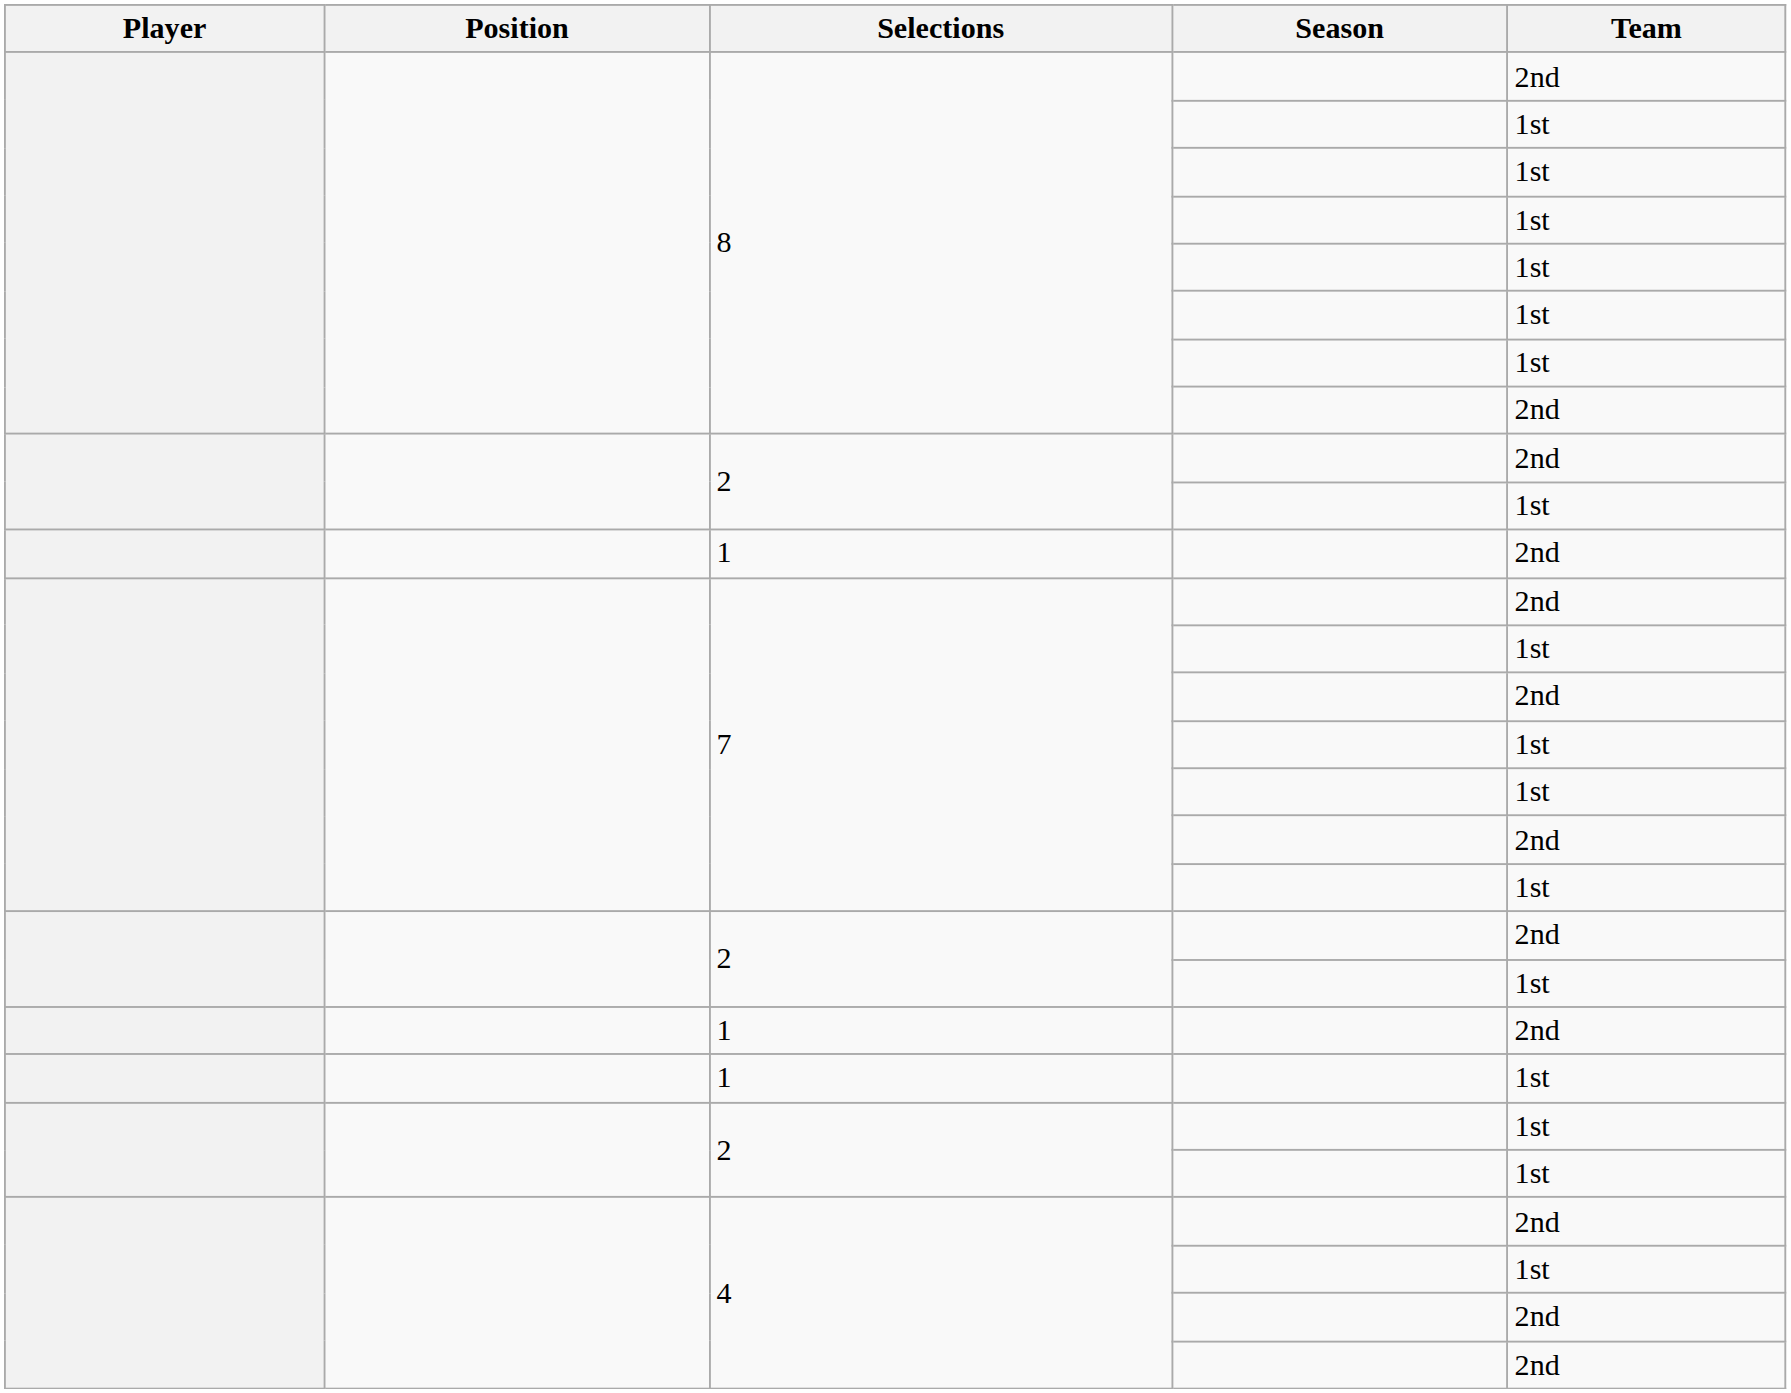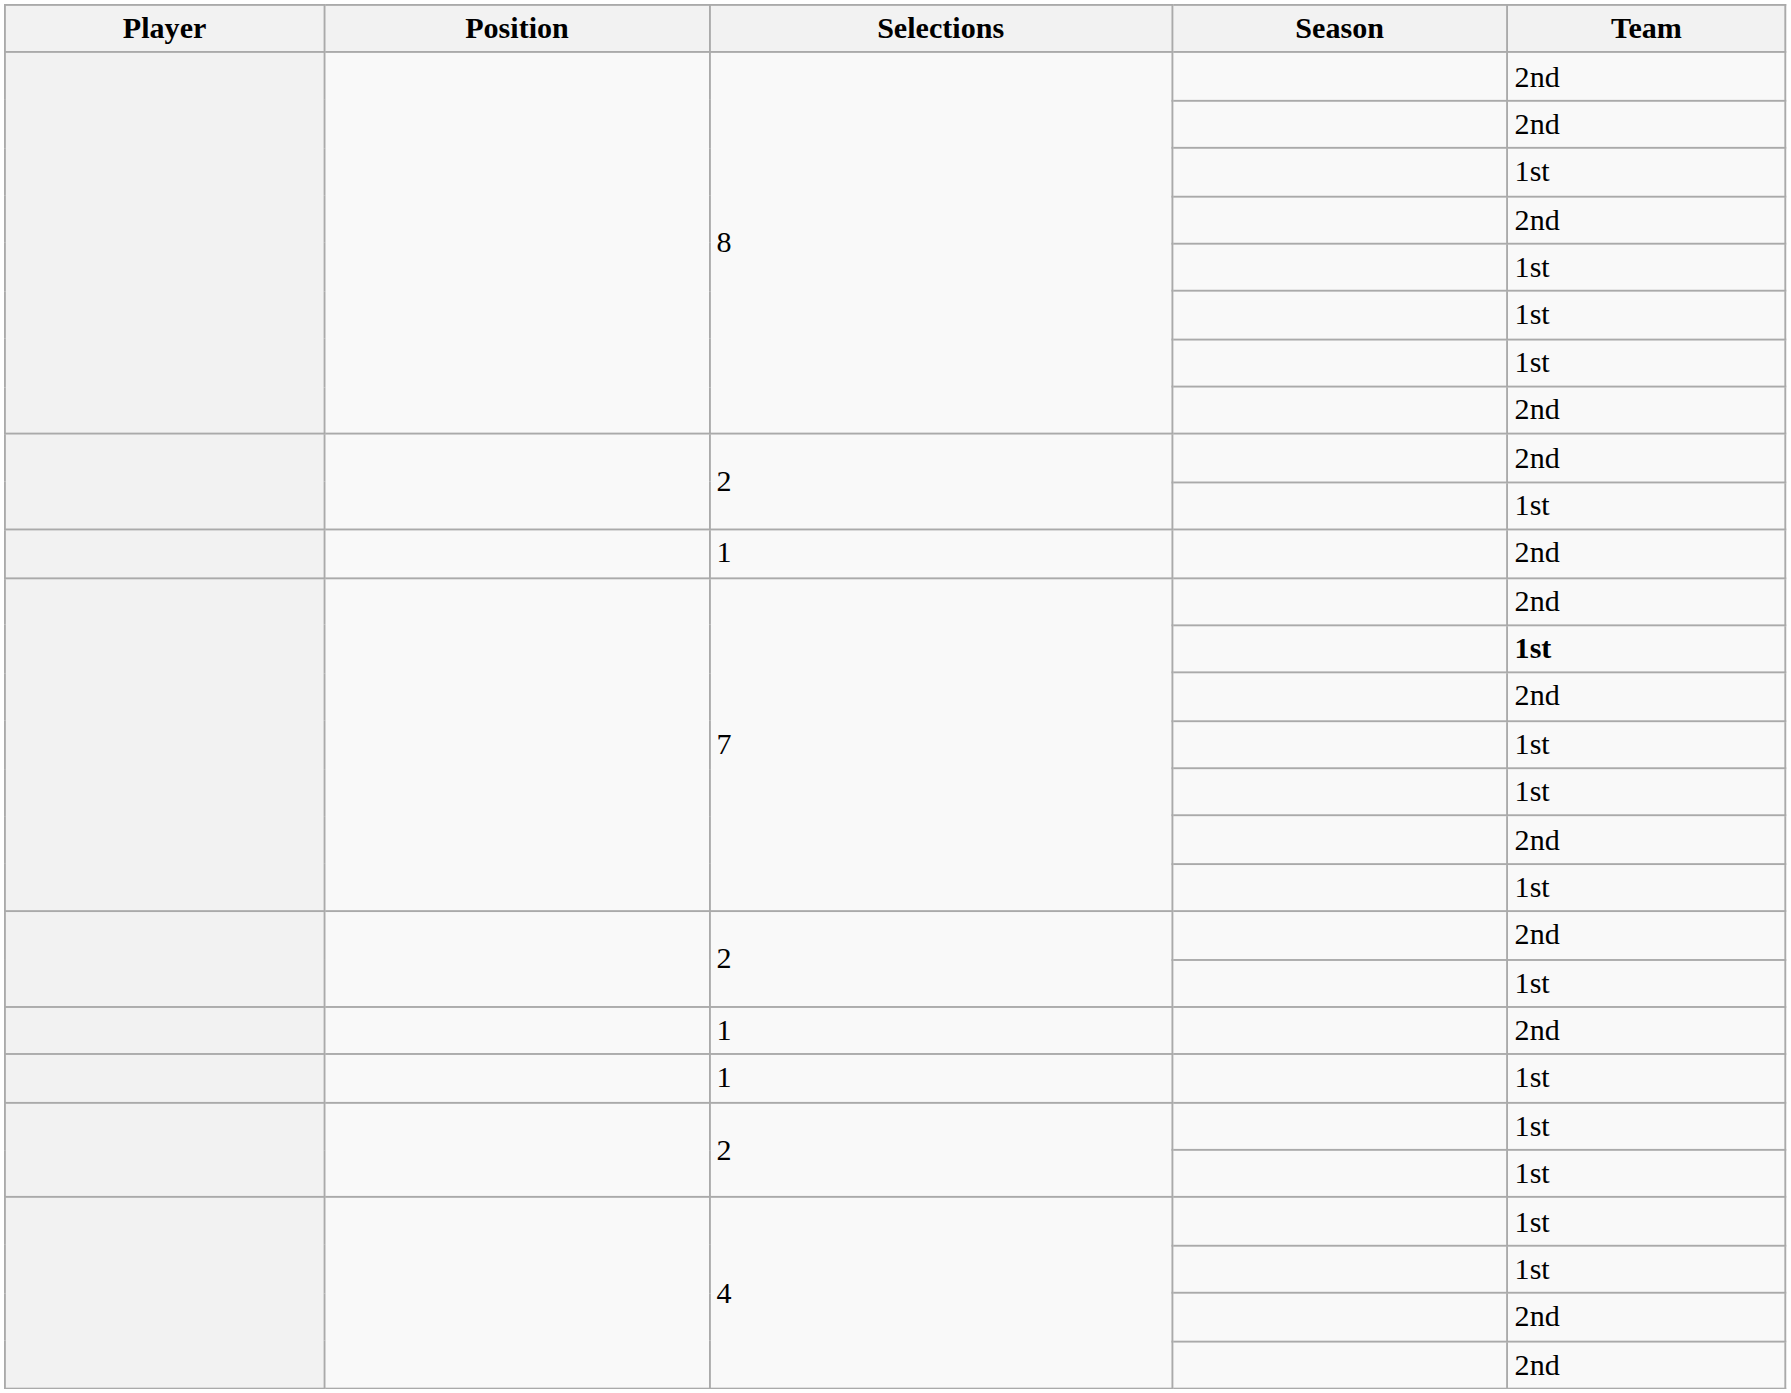(1532, 123) 1st -> (1537, 123) 2nd
(1532, 219) 1st -> (1537, 219) 2nd
(1532, 648) normal -> (1533, 648) bold
(1537, 1220) 2nd -> (1532, 1220) 1st
